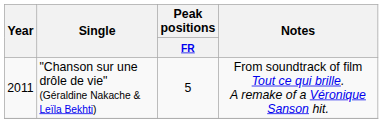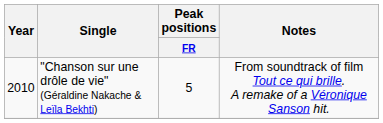(20, 87) 2011 -> (21, 87) 2010
